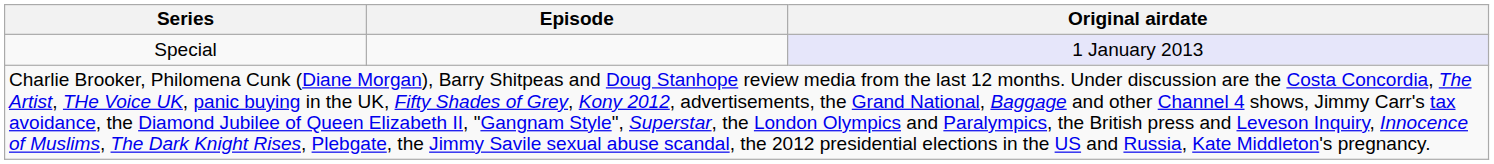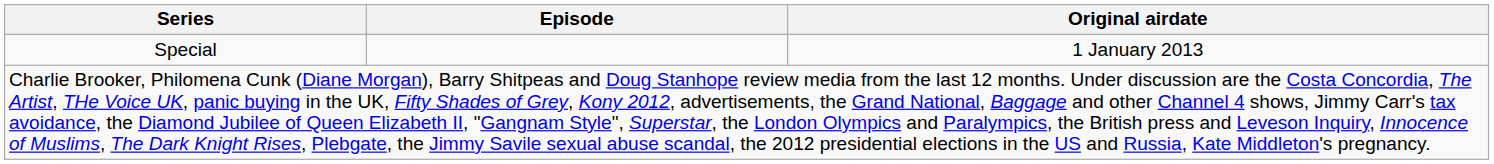(1138, 49) lavender background -> (1138, 49) no background
